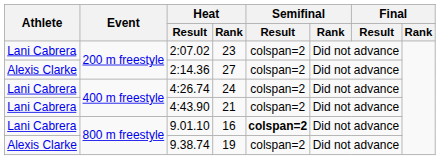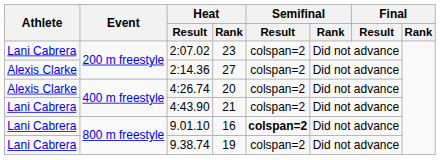(42, 89) Lani Cabrera -> (42, 89) Alexis Clarke
(229, 89) 24 -> (229, 89) 20
(42, 145) Alexis Clarke -> (42, 145) Lani Cabrera
